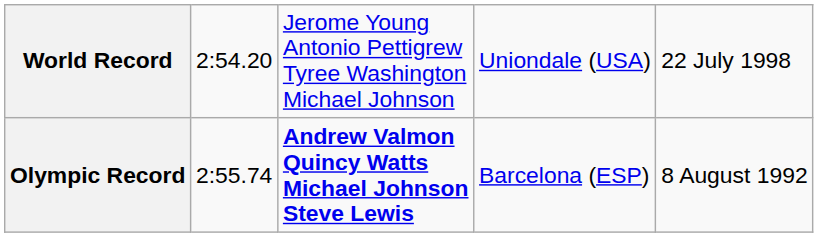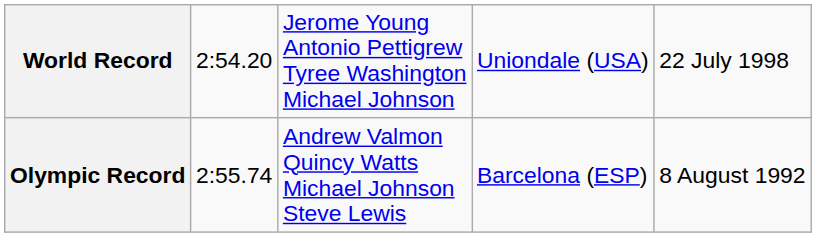(376, 174) bold -> (369, 174) normal
